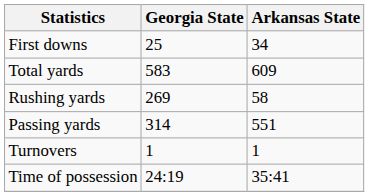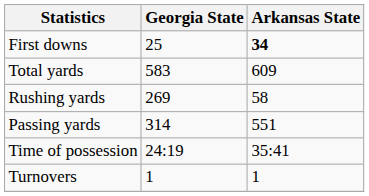(260, 44) normal -> (260, 44) bold
rows swapped: (43, 151) <-> (73, 177)
